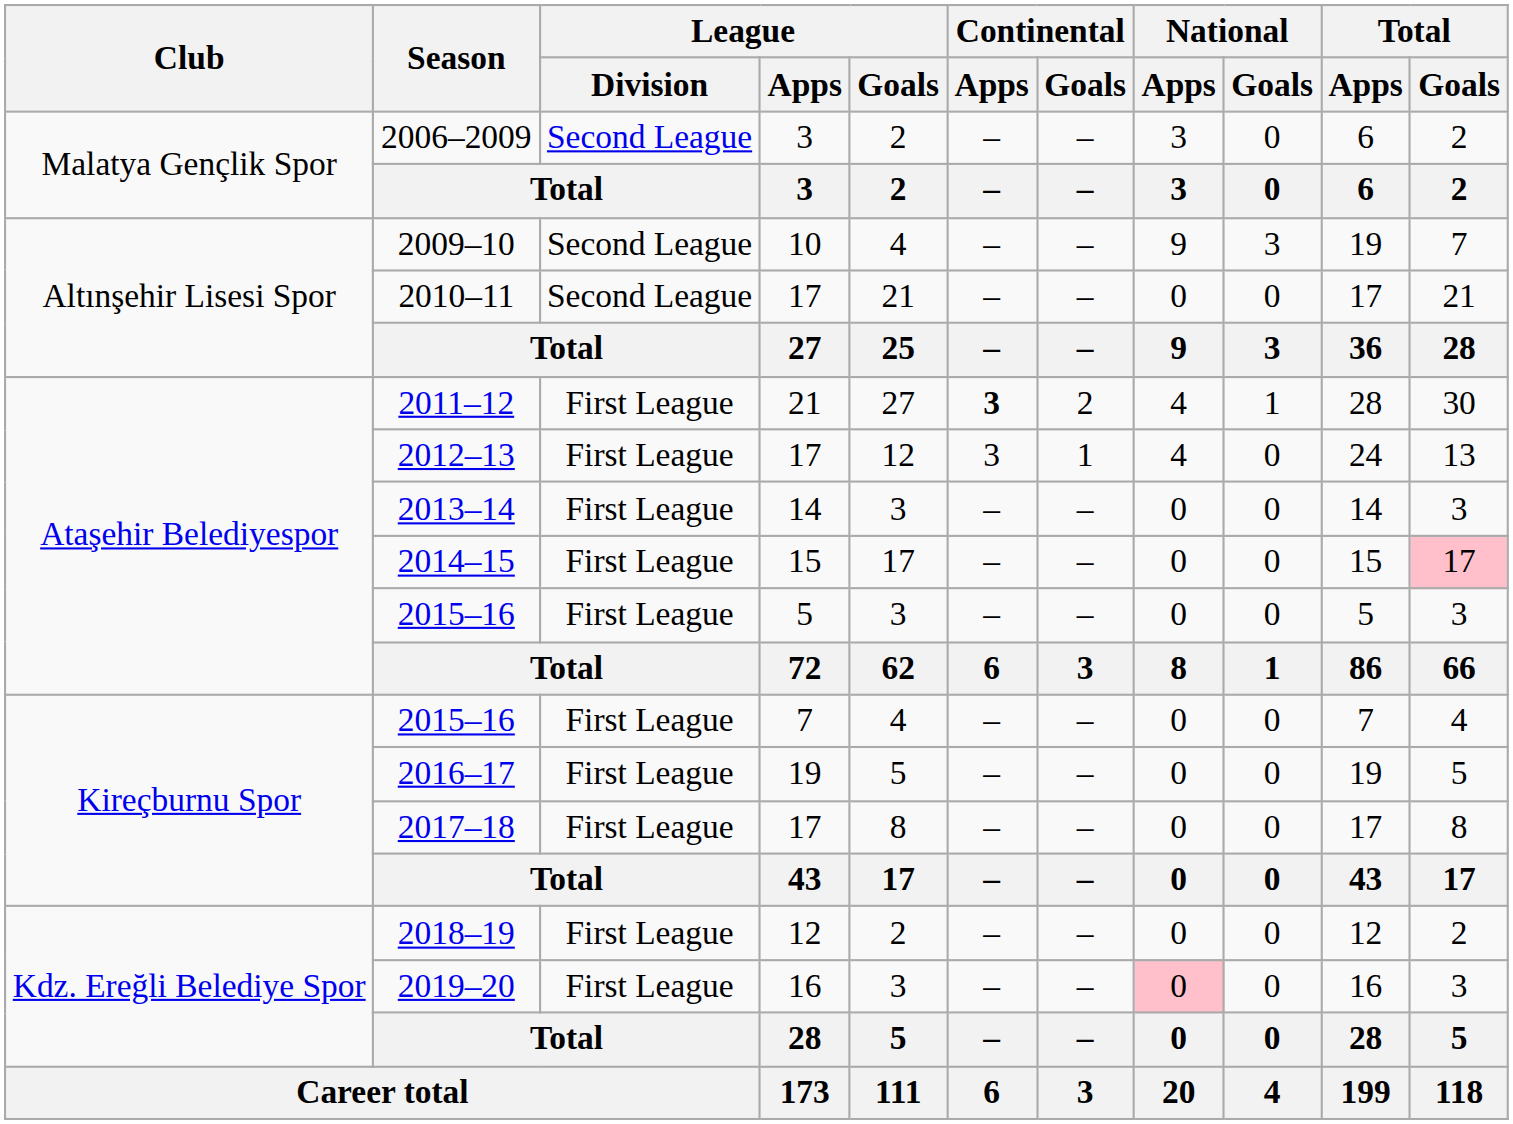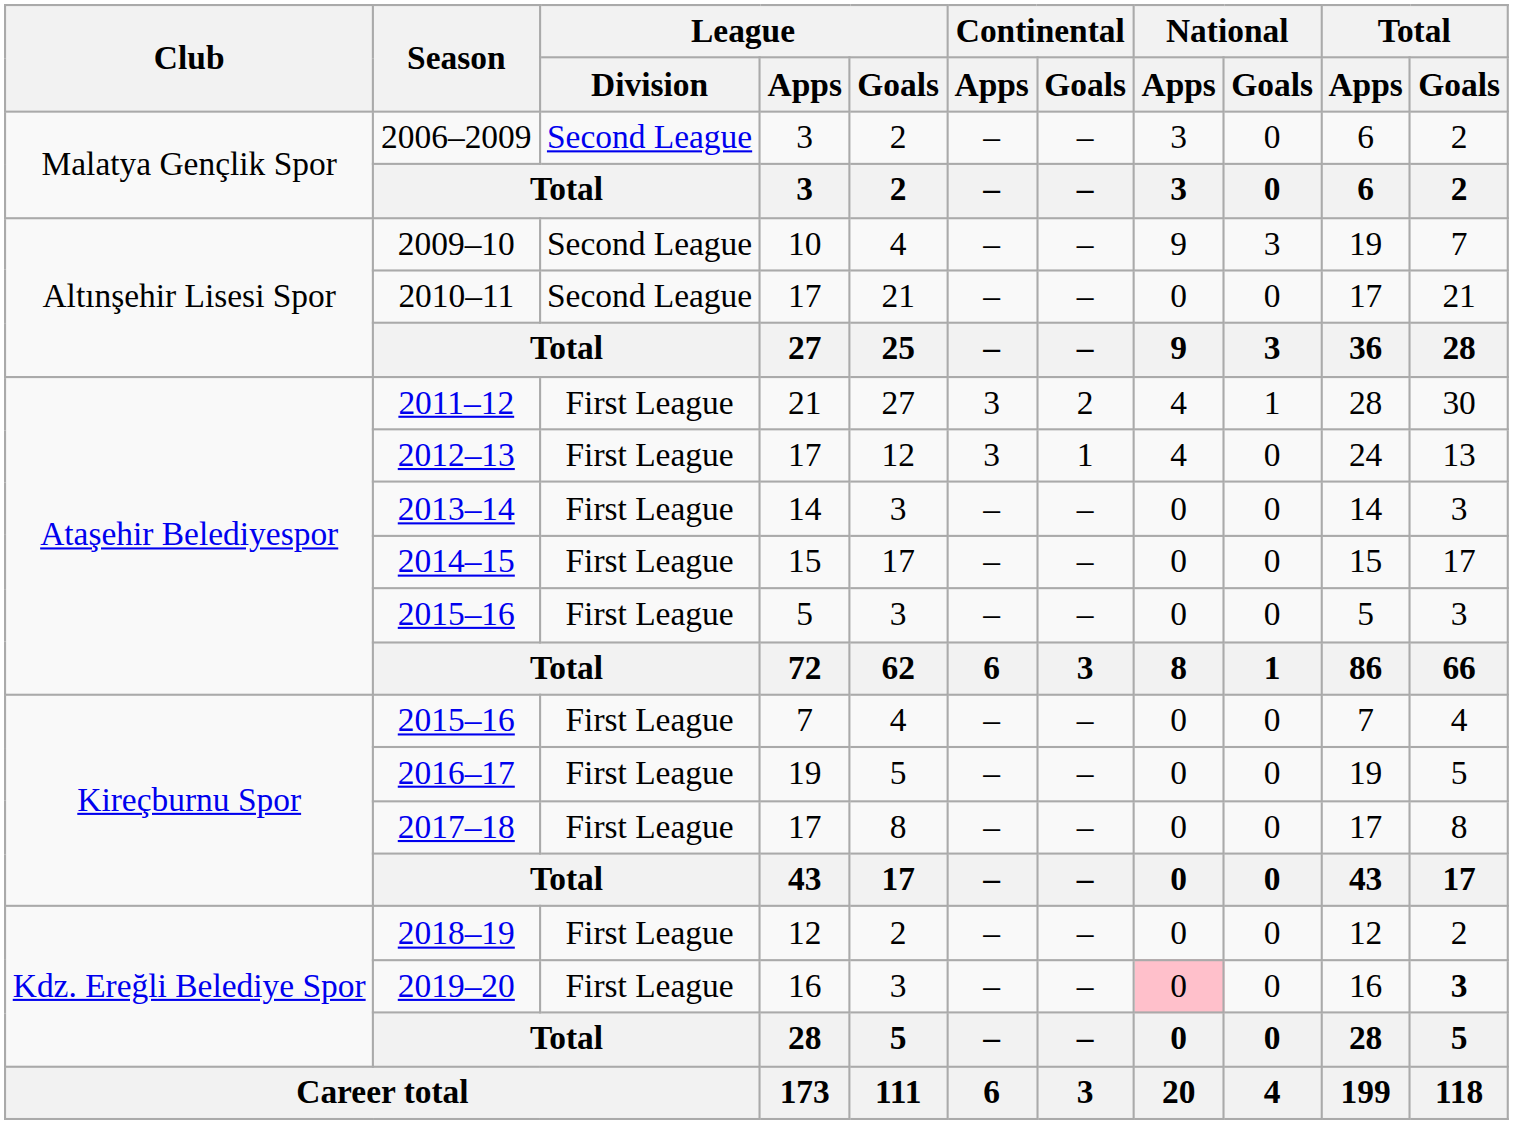(992, 402) bold -> (992, 402) normal
(1459, 561) pink background -> (1459, 561) no background
(1459, 985) normal -> (1459, 985) bold
